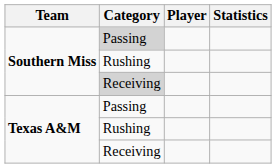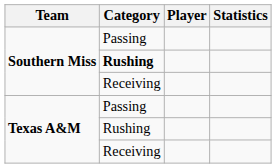(125, 38) lightgrey background -> (125, 38) no background
(127, 61) normal -> (128, 61) bold
(132, 83) lightgrey background -> (132, 83) no background
